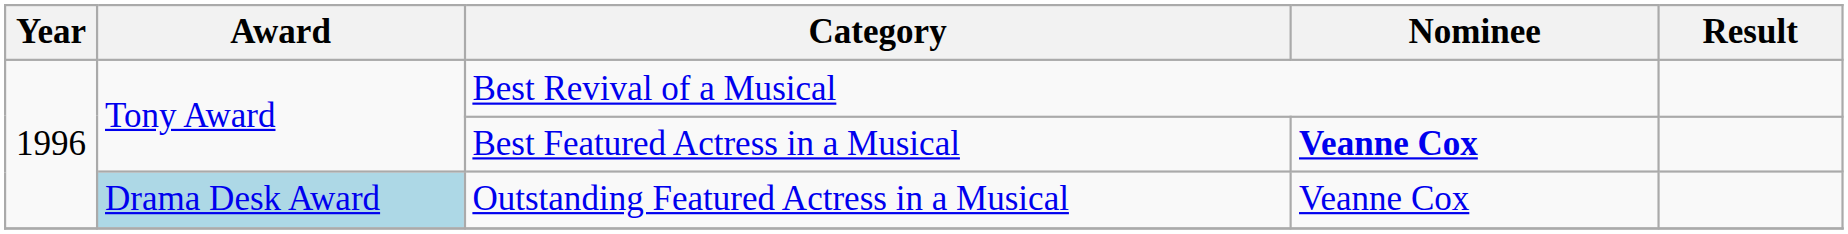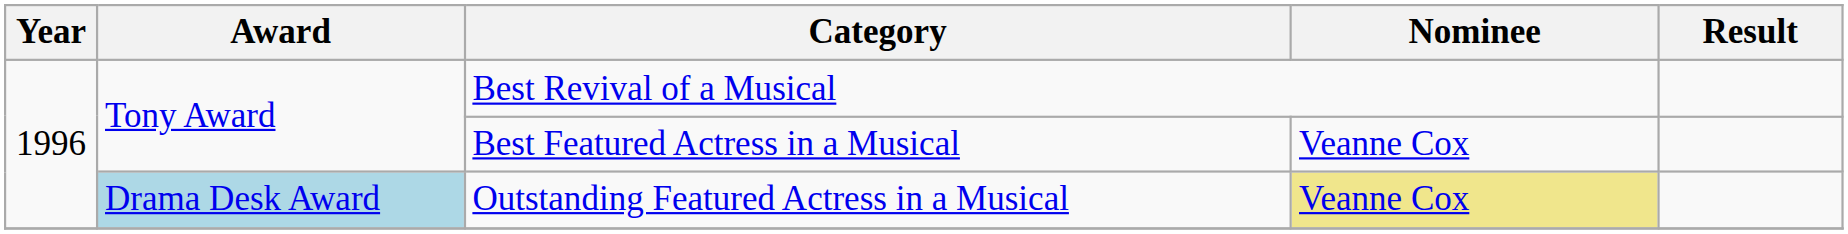(1388, 143) bold -> (1384, 143) normal
(1384, 198) no background -> (1384, 198) khaki background
